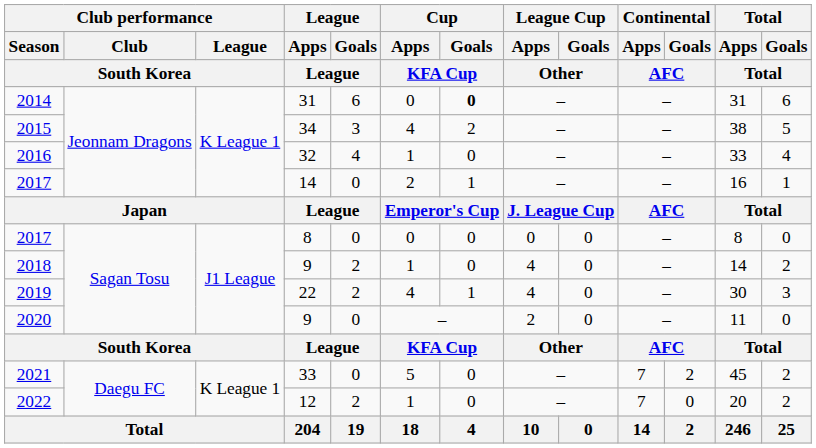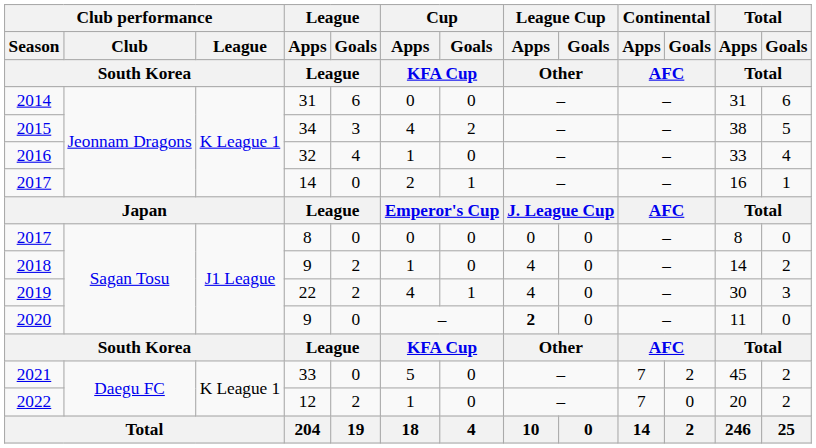(471, 100) bold -> (471, 100) normal
(531, 319) normal -> (531, 319) bold
